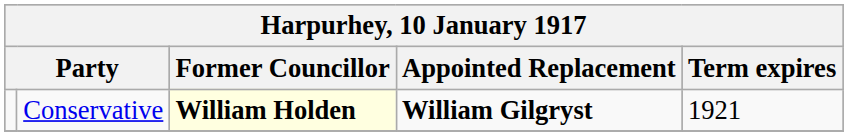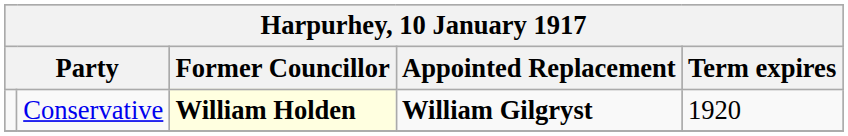(715, 109) 1921 -> (715, 109) 1920
